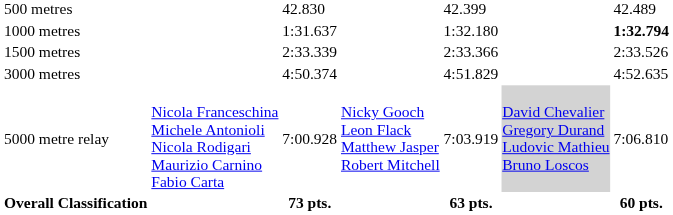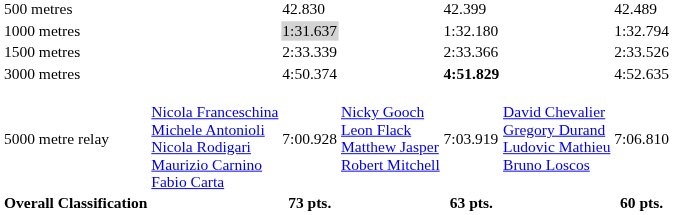(310, 30) no background -> (310, 30) lightgrey background
(641, 30) bold -> (642, 30) normal
(471, 73) normal -> (471, 73) bold
(556, 138) lightgrey background -> (557, 138) no background
